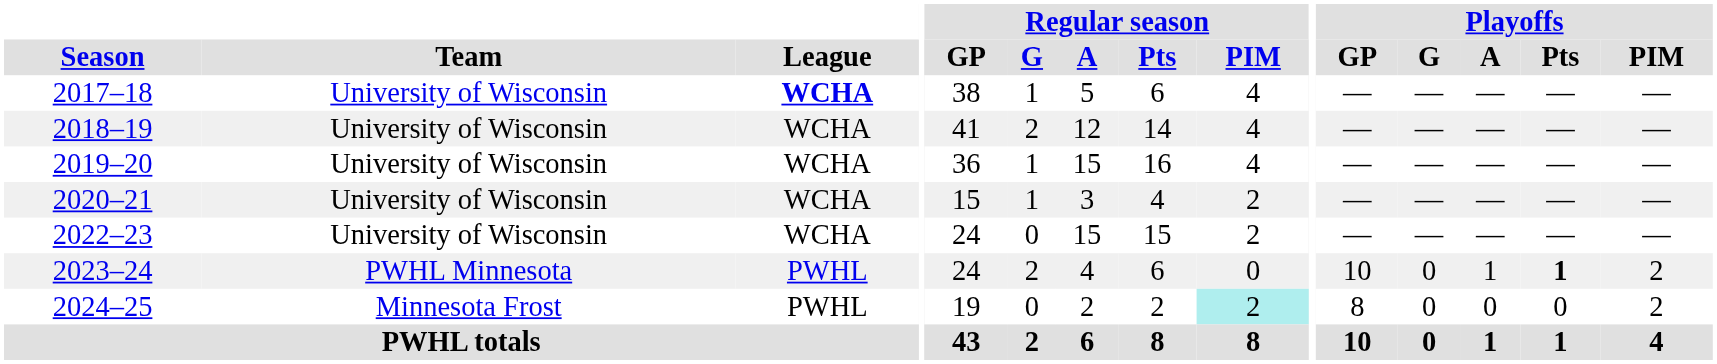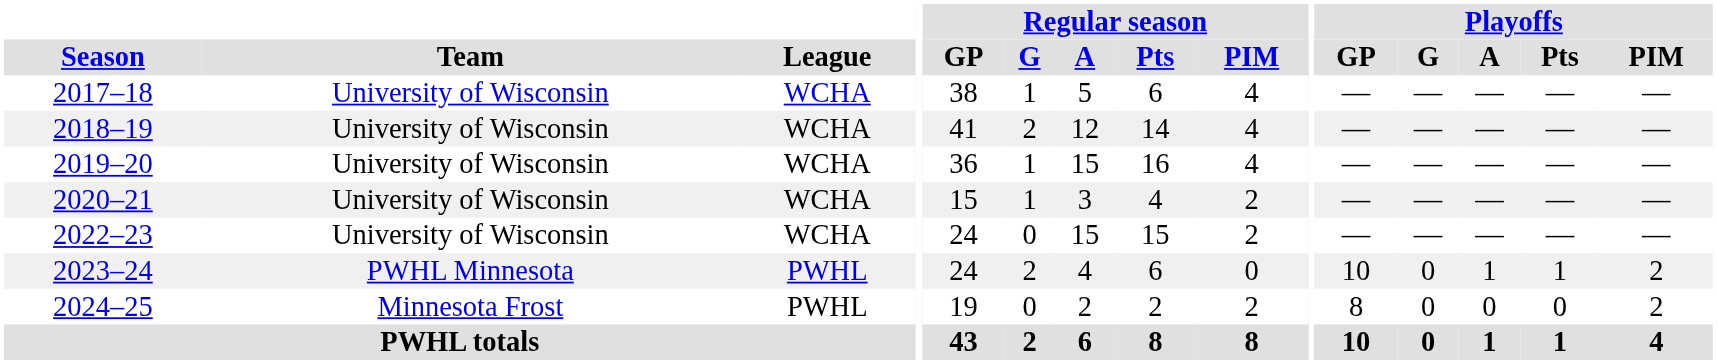(827, 92) bold -> (827, 92) normal
(1560, 270) bold -> (1560, 270) normal
(1253, 306) paleturquoise background -> (1252, 306) no background
